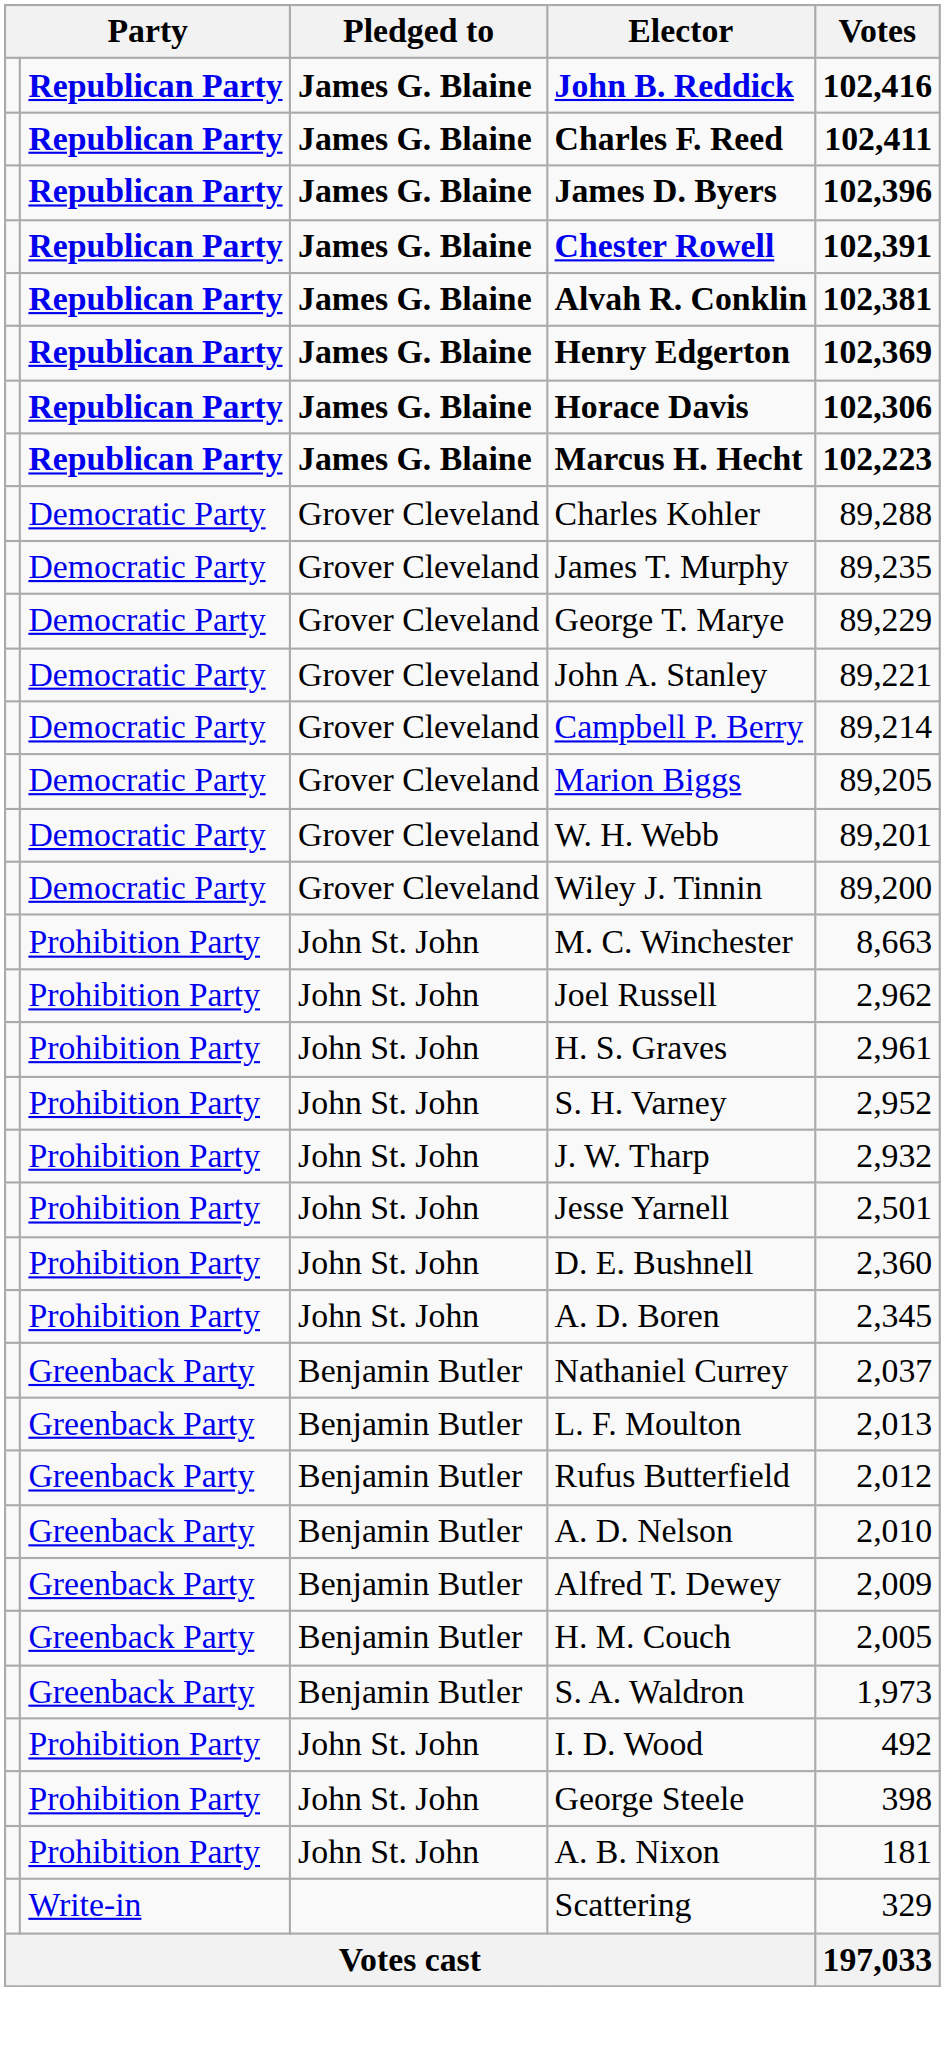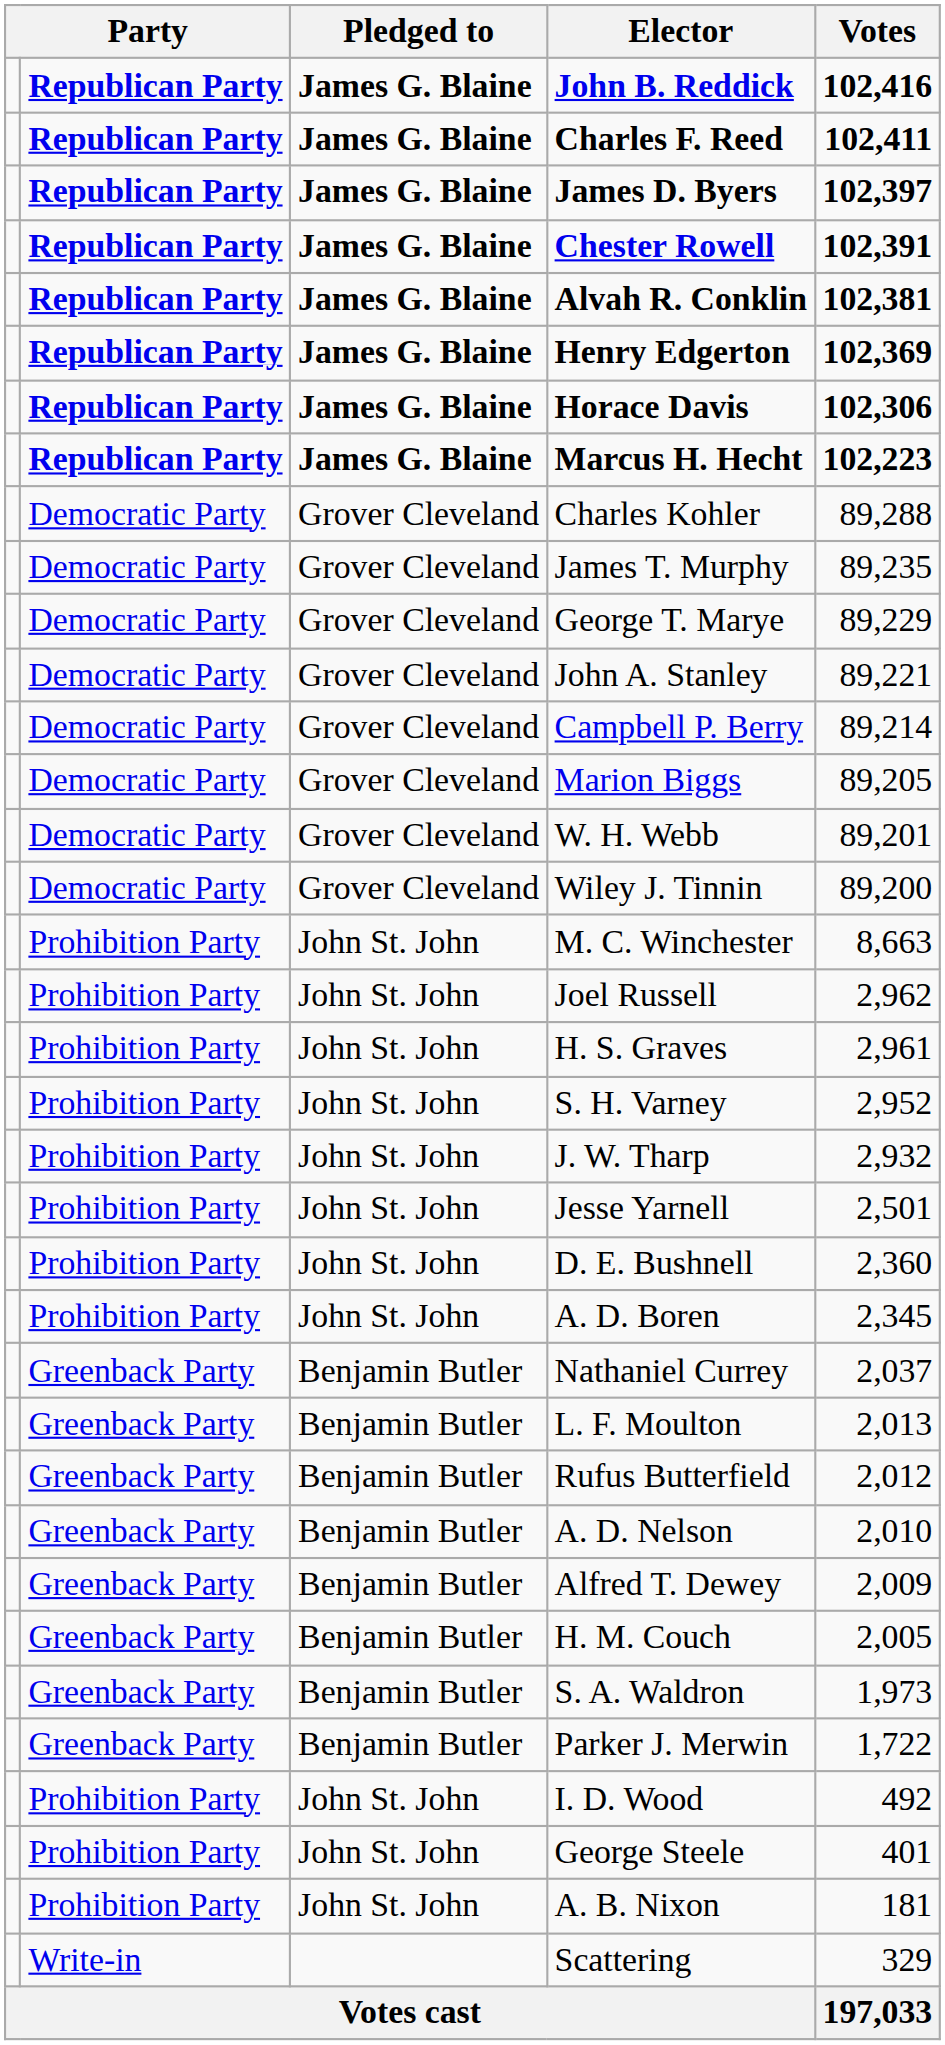(877, 191) 102,396 -> (877, 191) 102,397
+ row: (671, 1744)
(907, 1798) 398 -> (907, 1851) 401
